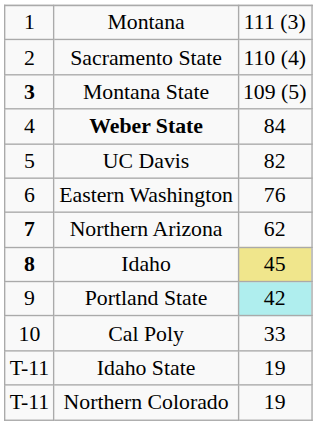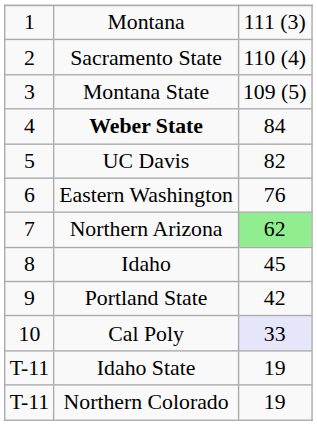(29, 91) bold -> (29, 91) normal
(29, 229) bold -> (29, 229) normal
(275, 229) no background -> (275, 229) lightgreen background
(29, 264) bold -> (29, 264) normal
(275, 264) khaki background -> (275, 264) no background
(275, 298) paleturquoise background -> (275, 298) no background
(275, 333) no background -> (275, 333) lavender background
